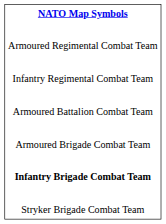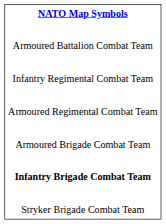(83, 46) Armoured Regimental Combat Team -> (83, 46) Armoured Battalion Combat Team
(83, 111) Armoured Battalion Combat Team -> (83, 111) Armoured Regimental Combat Team
